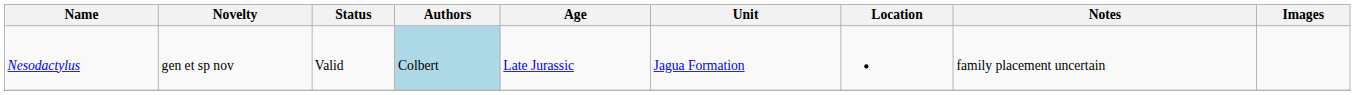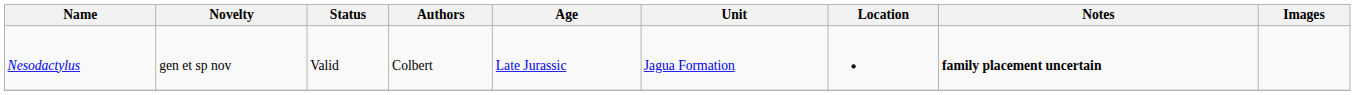(418, 65) lightblue background -> (412, 65) no background
(1031, 65) normal -> (1022, 65) bold
